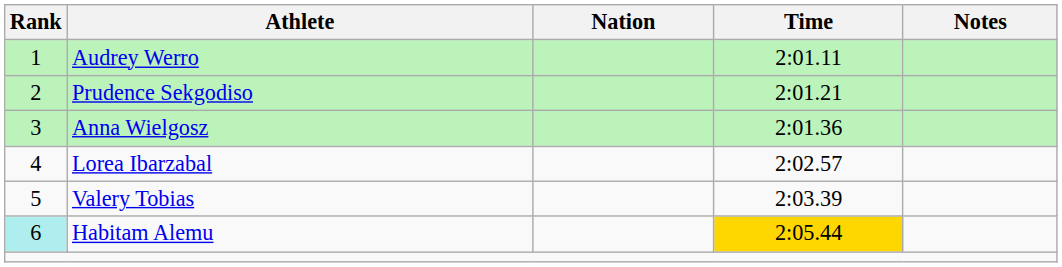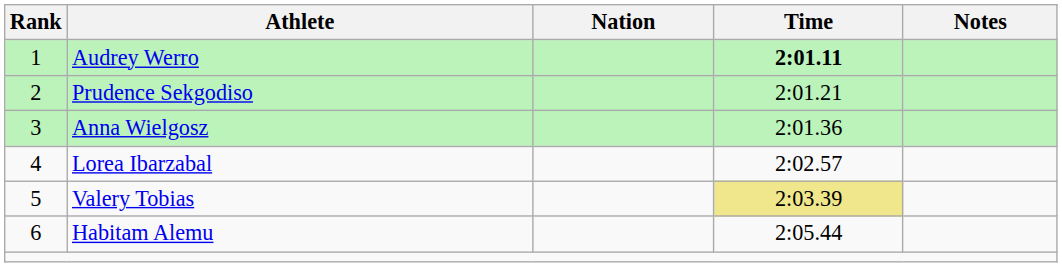(809, 57) normal -> (809, 57) bold
(809, 198) no background -> (809, 198) khaki background
(36, 233) paleturquoise background -> (36, 233) no background
(809, 233) gold background -> (809, 233) no background
